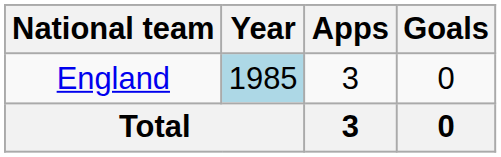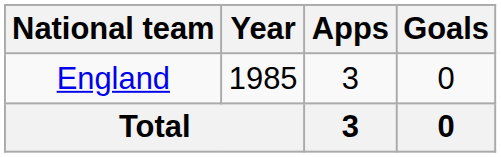(263, 77) lightblue background -> (263, 77) no background
